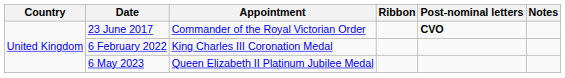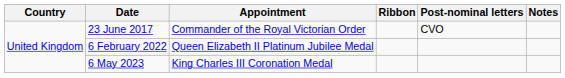(432, 30) bold -> (432, 30) normal
(252, 47) King Charles III Coronation Medal -> (273, 47) Queen Elizabeth II Platinum Jubilee Medal
(273, 64) Queen Elizabeth II Platinum Jubilee Medal -> (252, 64) King Charles III Coronation Medal
